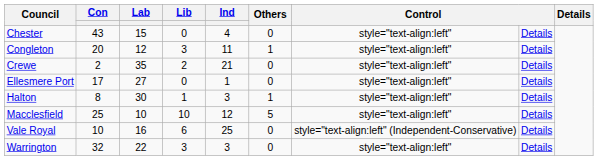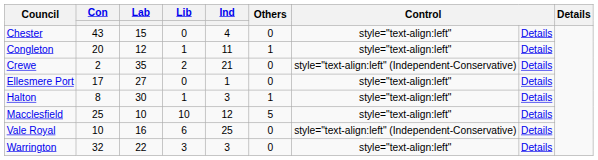(184, 49) 3 -> (184, 49) 1
(405, 66) style="text-align:left" -> (405, 66) style="text-align:left" (Independent-Conservative)
